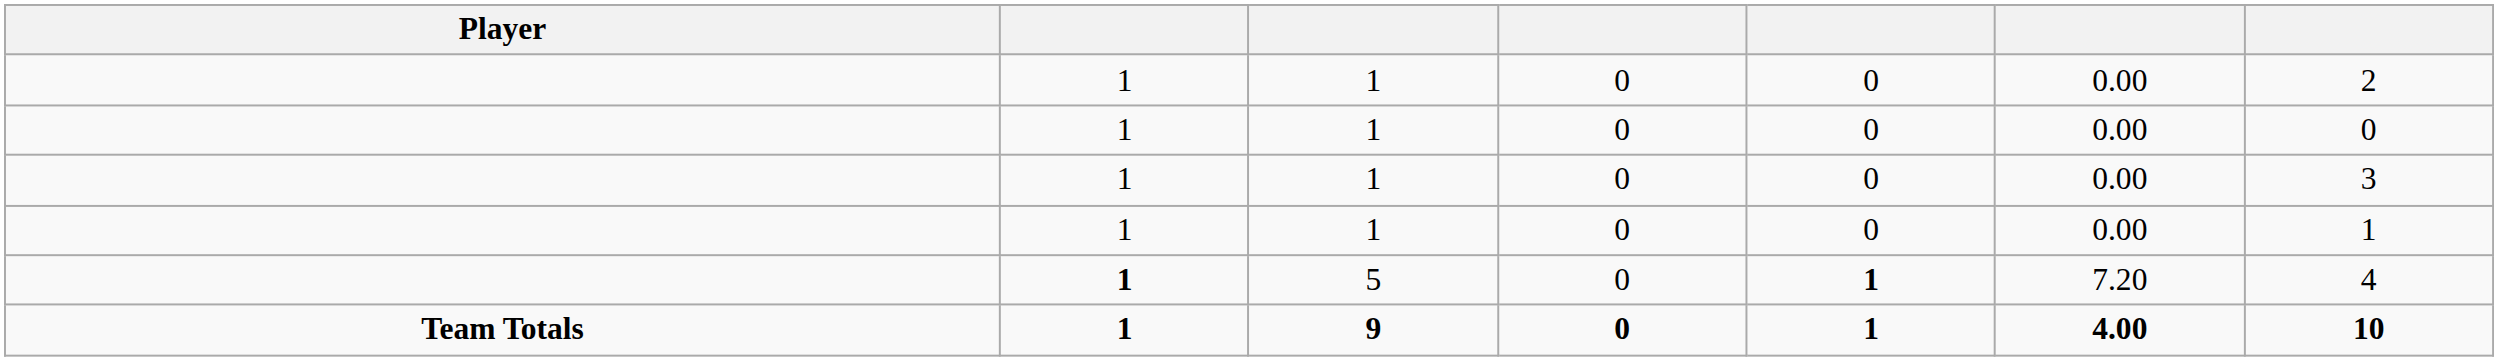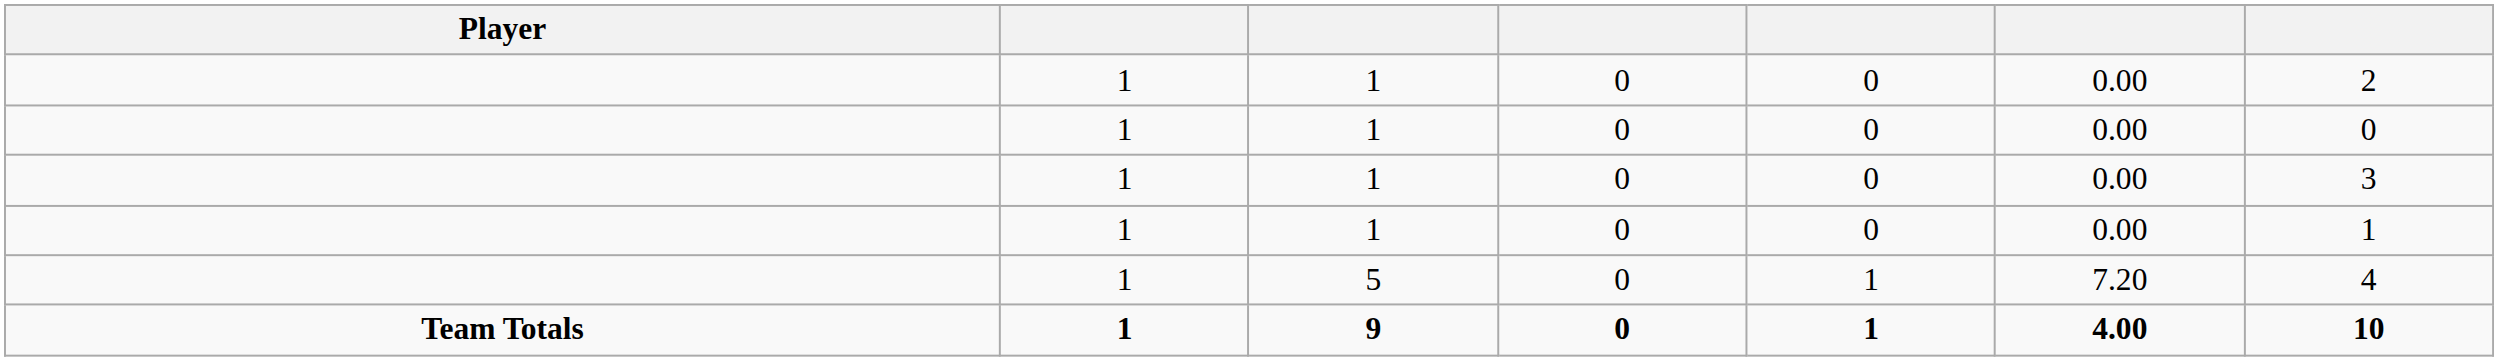(1125, 279) bold -> (1125, 279) normal
(1871, 279) bold -> (1871, 279) normal
